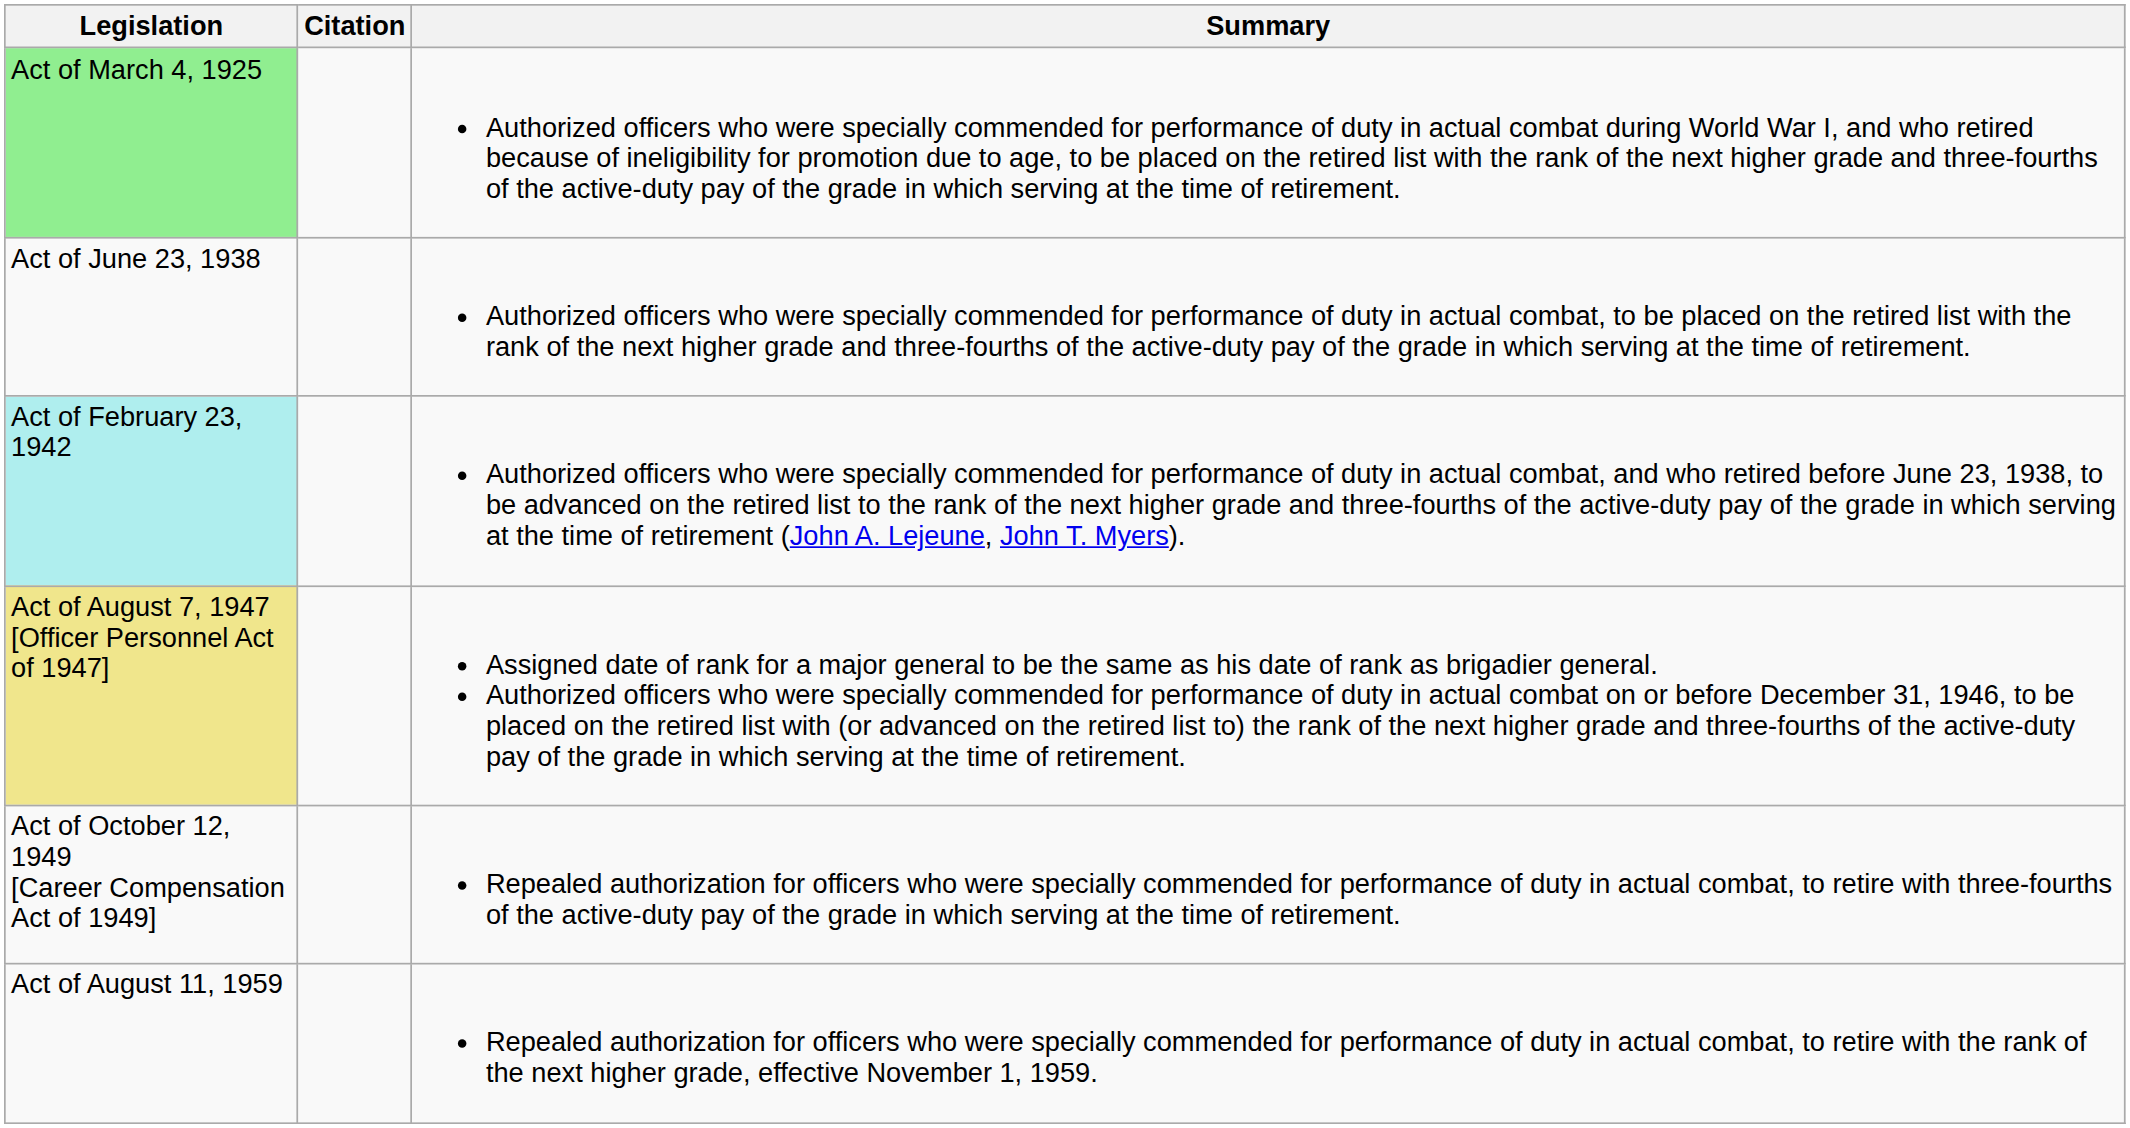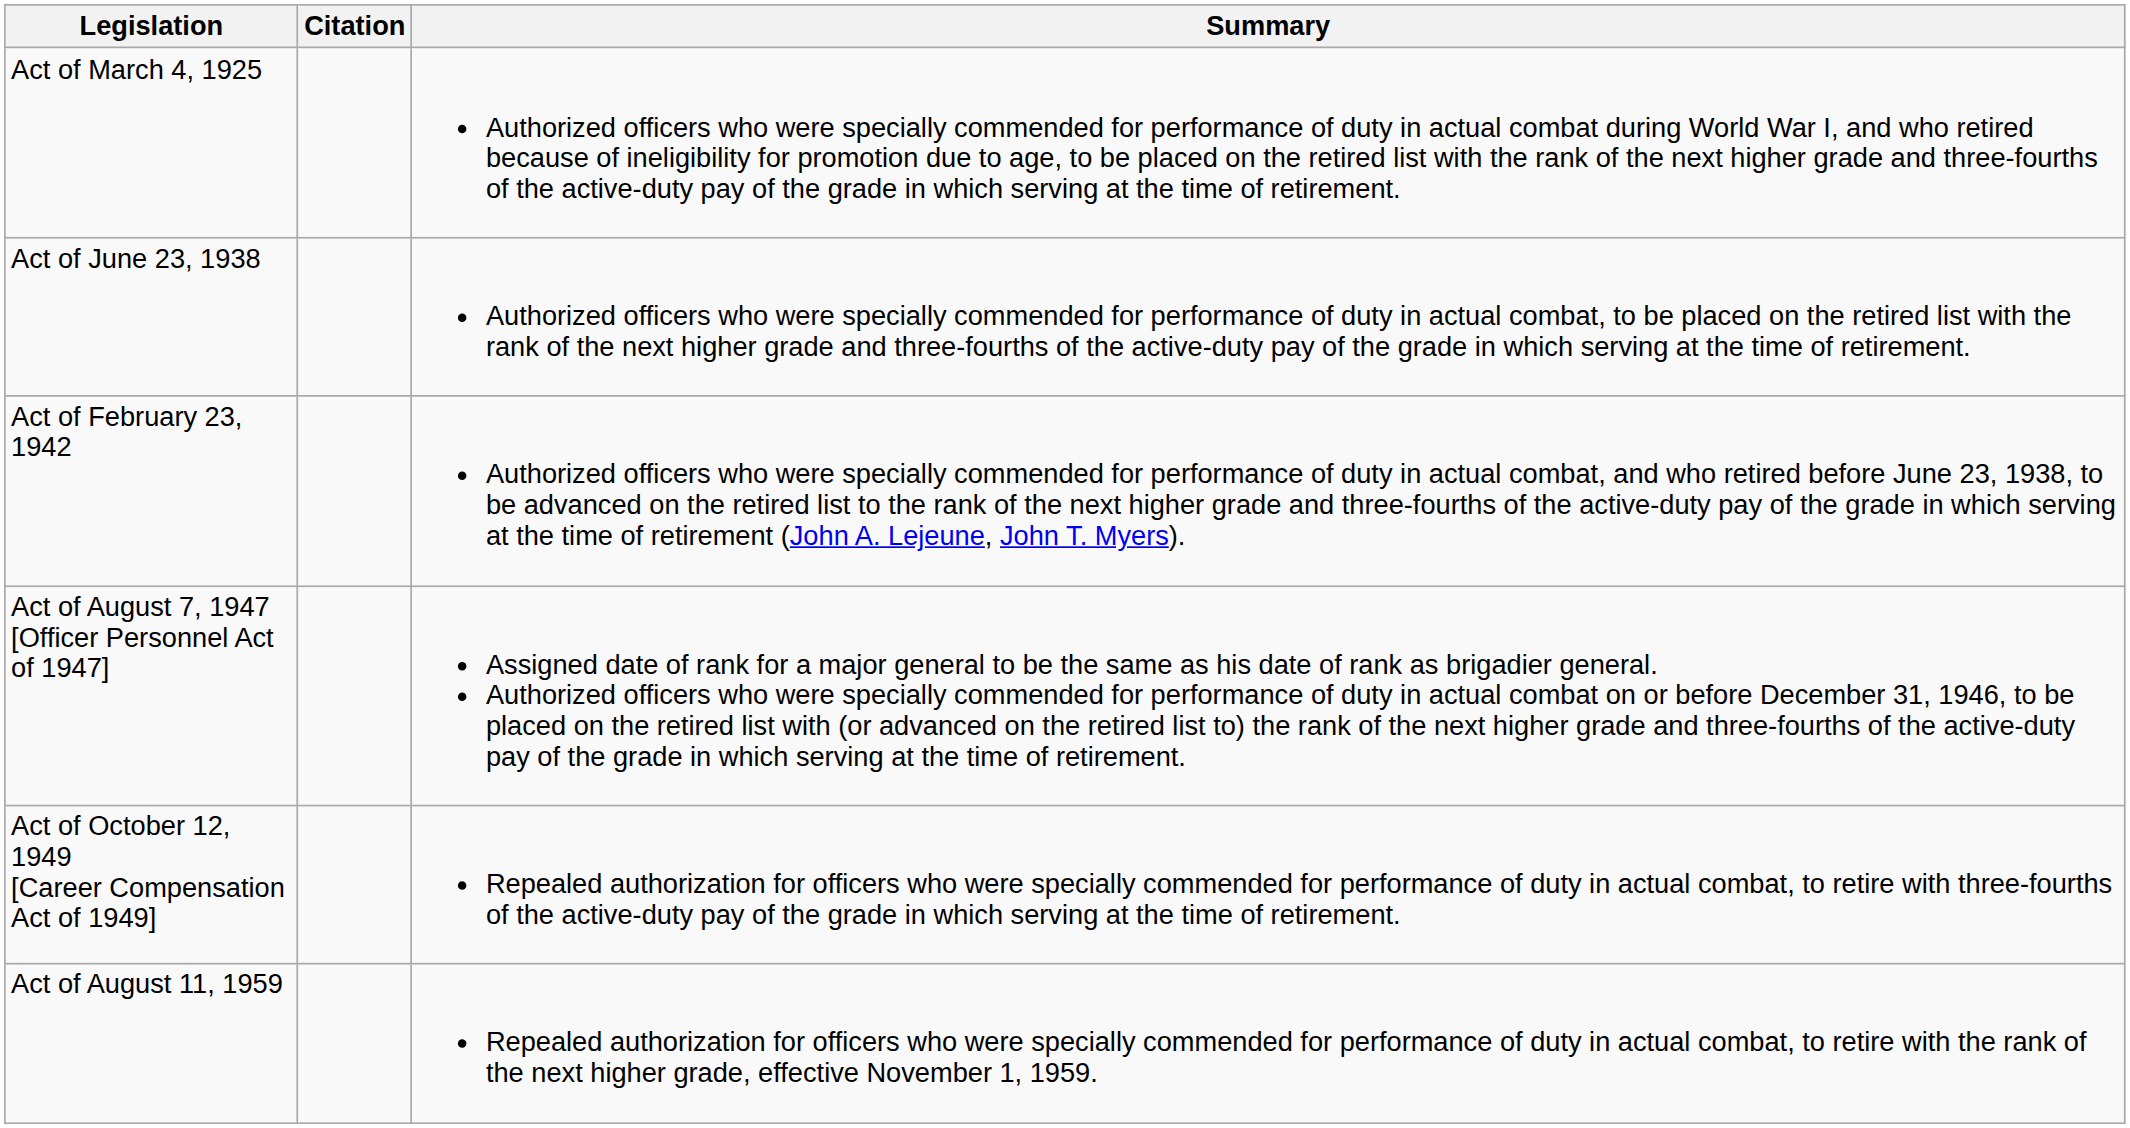(137, 69) lightgreen background -> (137, 69) no background
(127, 432) paleturquoise background -> (127, 432) no background
(142, 637) khaki background -> (142, 637) no background
